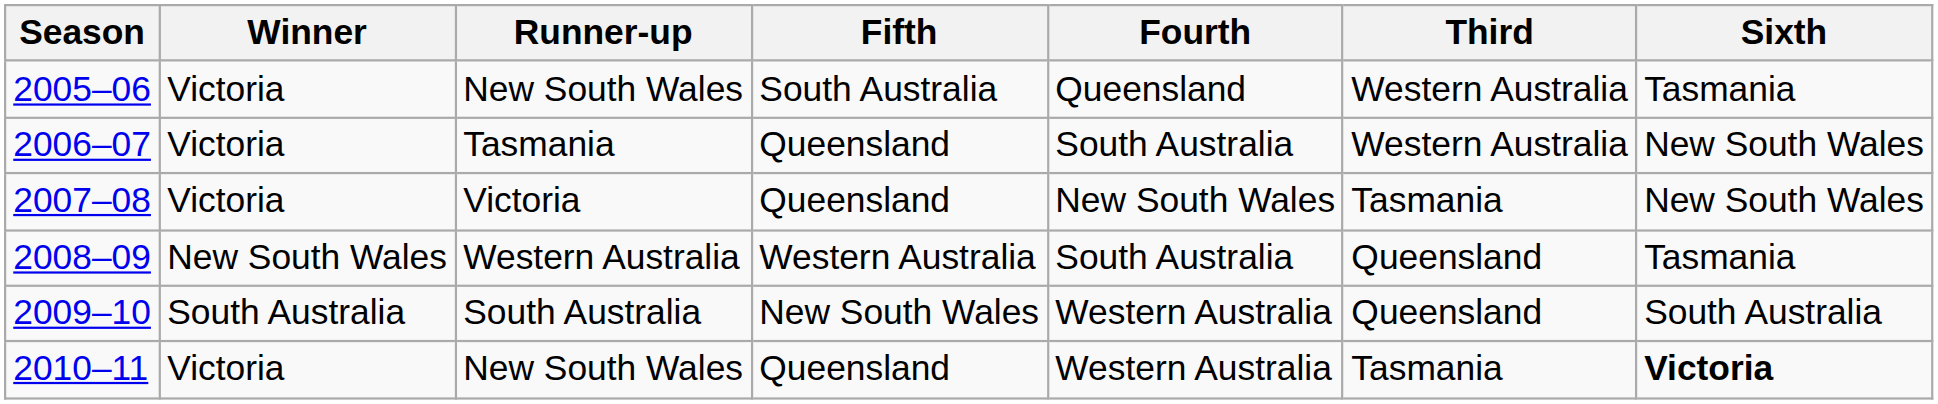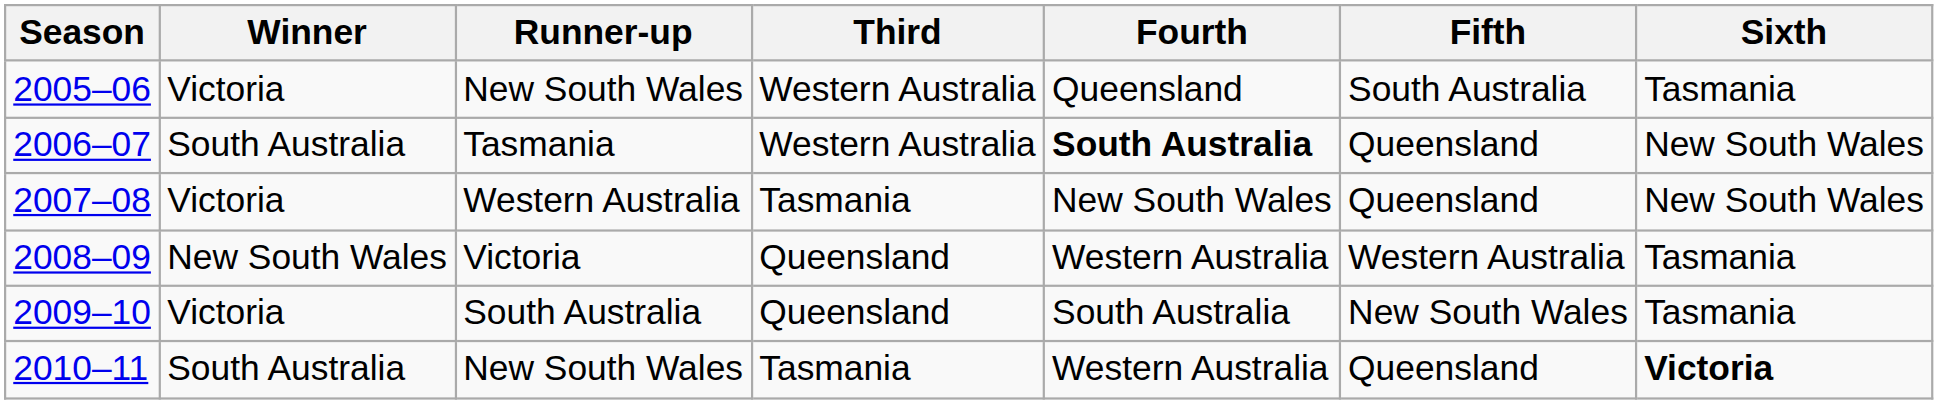columns swapped: (1490, 32) <-> (899, 32)
(226, 144) Victoria -> (286, 144) South Australia
(1174, 144) normal -> (1182, 144) bold
(522, 200) Victoria -> (601, 200) Western Australia
(601, 256) Western Australia -> (522, 256) Victoria
(1174, 256) South Australia -> (1190, 256) Western Australia
(286, 312) South Australia -> (226, 312) Victoria
(1194, 312) Western Australia -> (1171, 312) South Australia
(1763, 312) South Australia -> (1720, 312) Tasmania
(226, 369) Victoria -> (286, 369) South Australia
